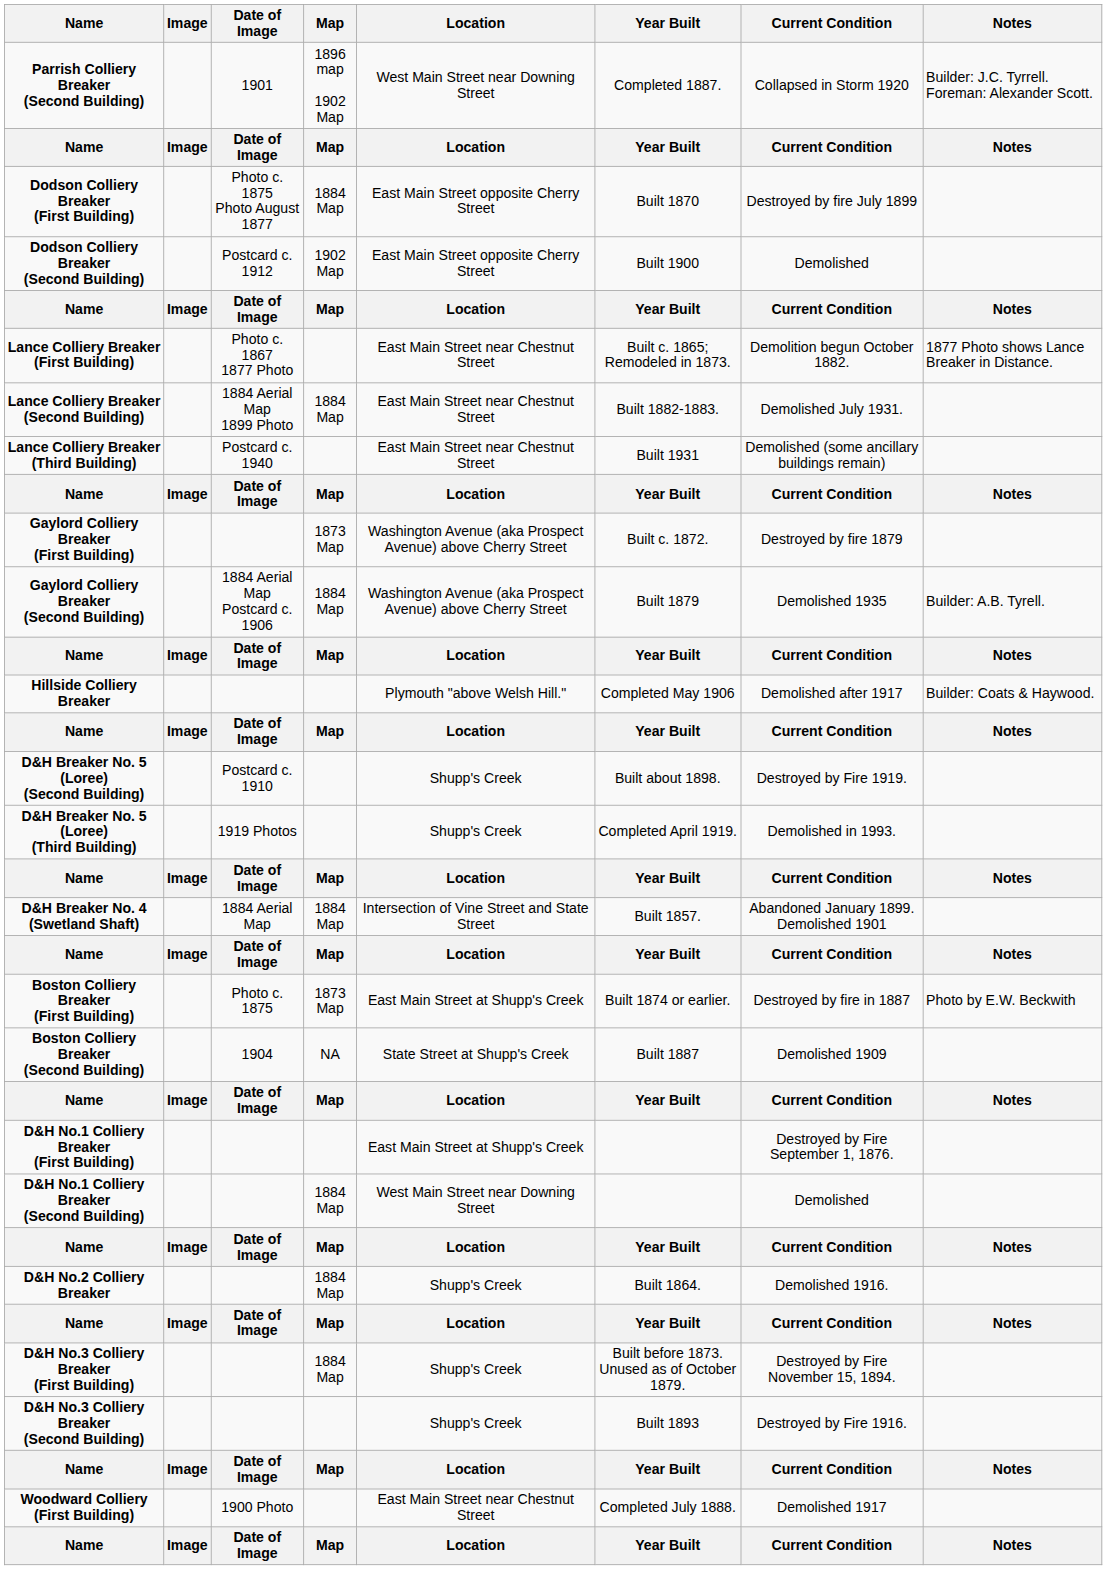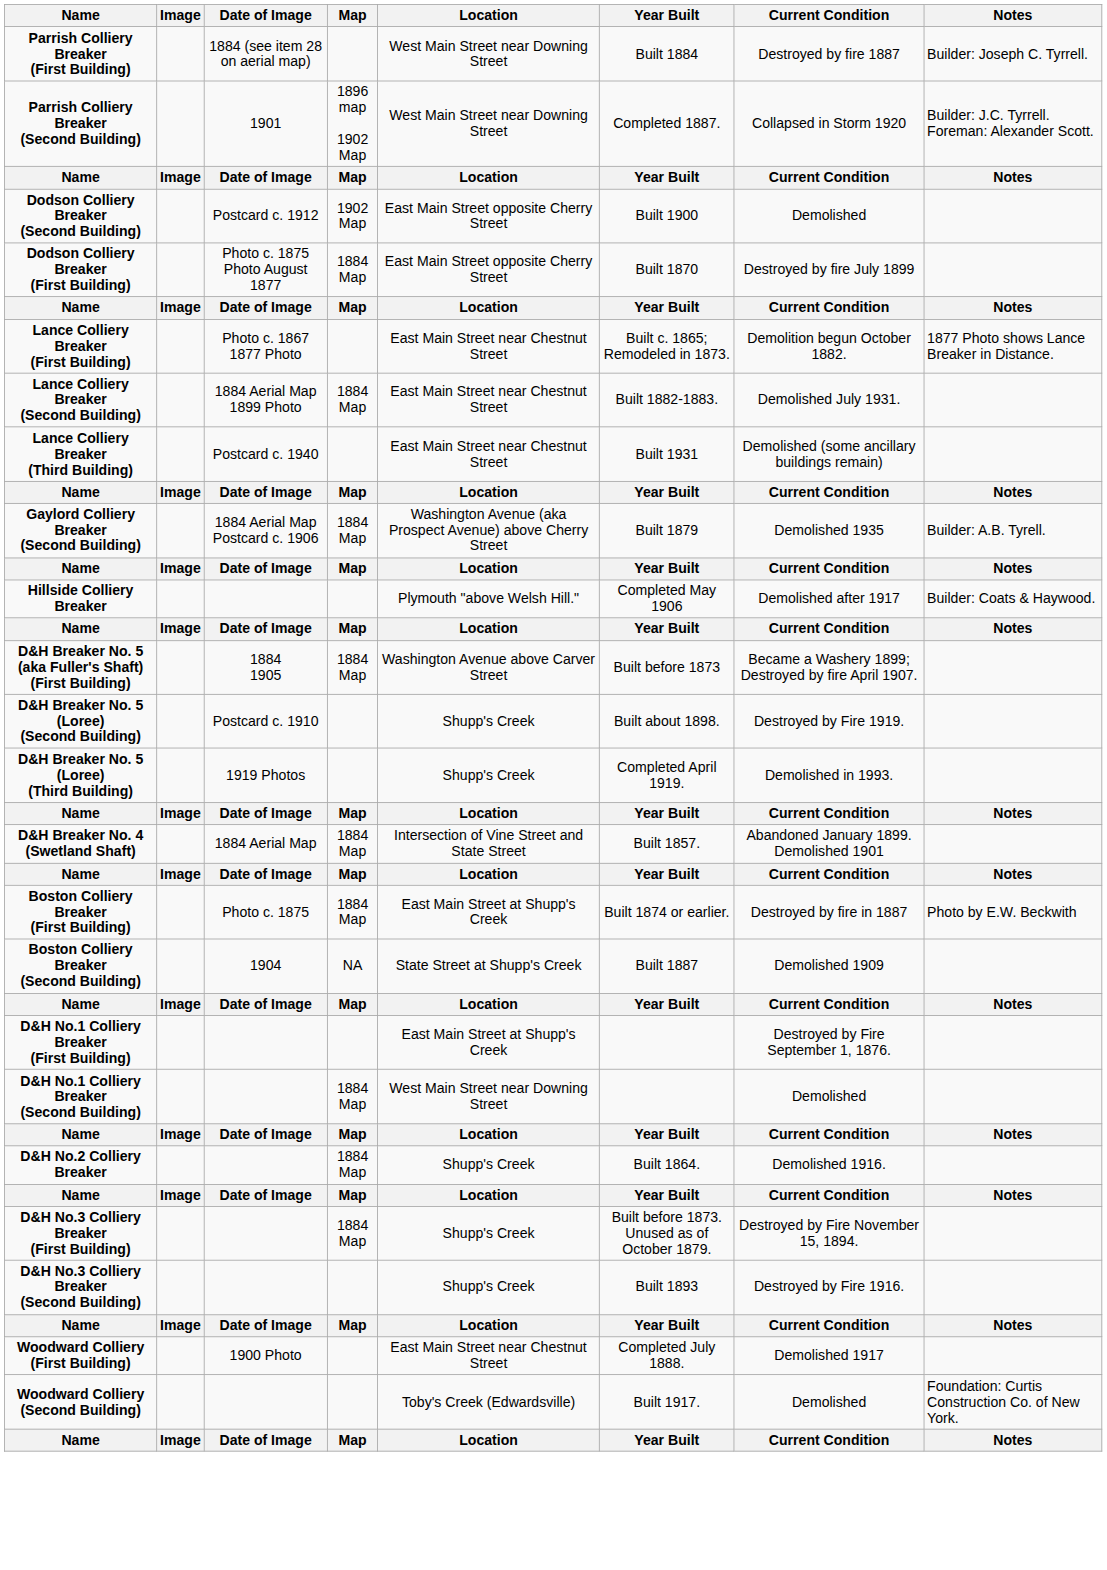+ row: (81, 53)
rows swapped: (84, 201) <-> (84, 263)
- row: (84, 539)
+ row: (81, 667)
(330, 1000) 1873 Map -> (353, 912) 1884 Map
+ row: (81, 1401)
